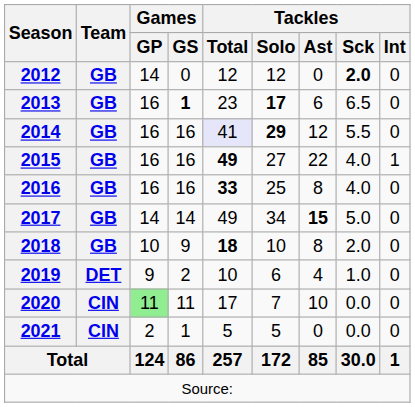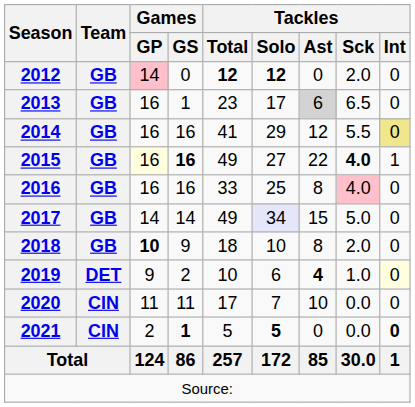(149, 75) no background -> (149, 75) pink background
(228, 75) normal -> (228, 75) bold
(276, 75) normal -> (276, 75) bold
(358, 75) bold -> (358, 75) normal
(186, 103) bold -> (186, 103) normal
(276, 103) bold -> (276, 103) normal
(318, 103) no background -> (318, 103) lightgrey background
(228, 132) lavender background -> (228, 132) no background
(276, 132) bold -> (276, 132) normal
(395, 132) no background -> (395, 132) khaki background
(149, 160) no background -> (149, 160) lightyellow background
(186, 160) normal -> (186, 160) bold
(228, 160) bold -> (228, 160) normal
(358, 160) normal -> (358, 160) bold
(228, 189) bold -> (228, 189) normal
(358, 189) no background -> (358, 189) pink background
(276, 217) no background -> (276, 217) lavender background
(318, 217) bold -> (318, 217) normal
(149, 246) normal -> (149, 246) bold
(228, 246) bold -> (228, 246) normal
(318, 274) normal -> (318, 274) bold
(395, 274) no background -> (395, 274) lightyellow background
(149, 302) lightgreen background -> (149, 302) no background
(186, 331) normal -> (186, 331) bold
(276, 331) normal -> (276, 331) bold
(395, 331) normal -> (395, 331) bold
